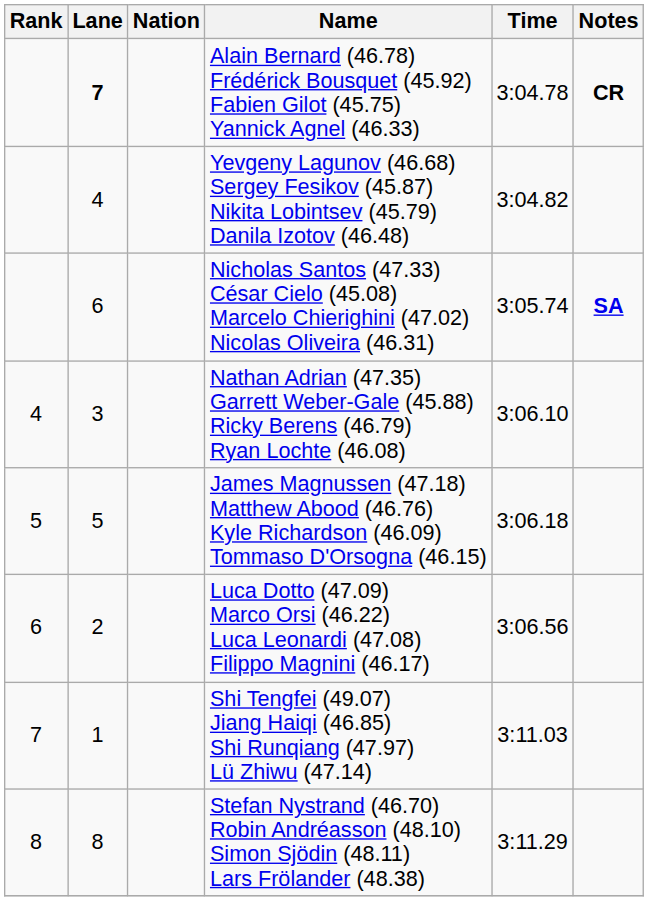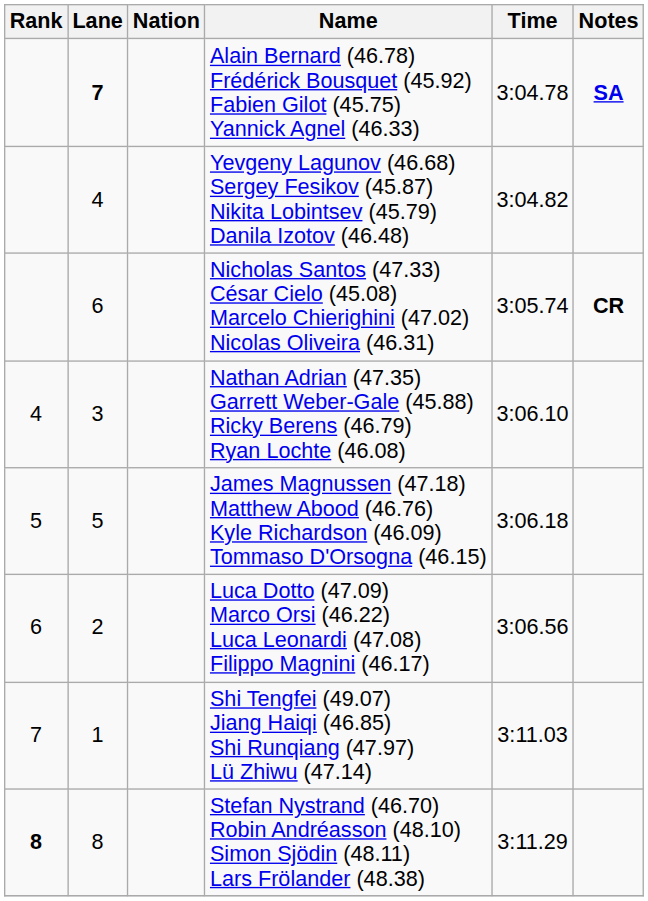(609, 92) CR -> (609, 92) SA
(609, 306) SA -> (609, 306) CR
(36, 842) normal -> (36, 842) bold
